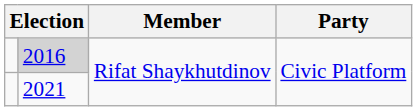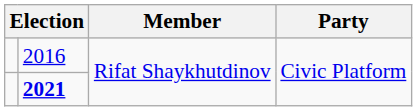(44, 55) lightgrey background -> (44, 55) no background
(44, 88) normal -> (44, 88) bold
